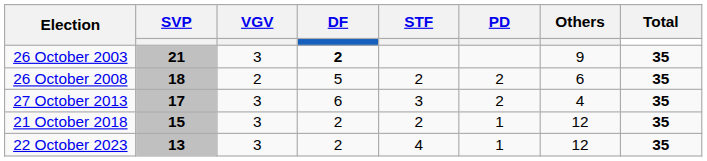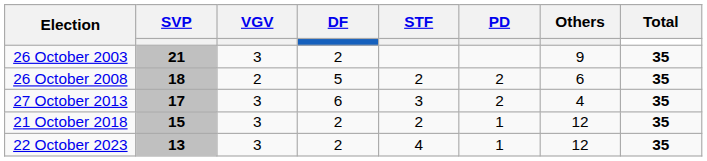(338, 56) bold -> (338, 56) normal
